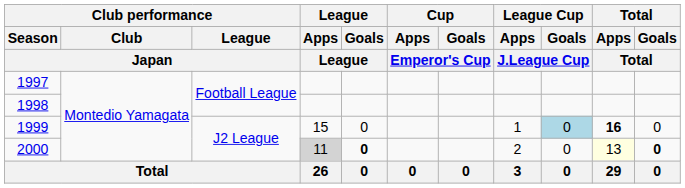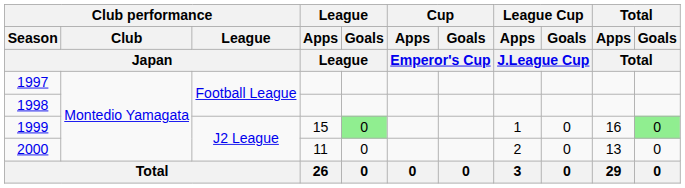(364, 127) no background -> (364, 127) lightgreen background
(567, 127) lightblue background -> (567, 127) no background
(614, 127) bold -> (614, 127) normal
(657, 127) no background -> (657, 127) lightgreen background
(321, 149) lightgrey background -> (321, 149) no background
(364, 149) bold -> (364, 149) normal
(614, 149) lightyellow background -> (614, 149) no background
(657, 149) bold -> (657, 149) normal
